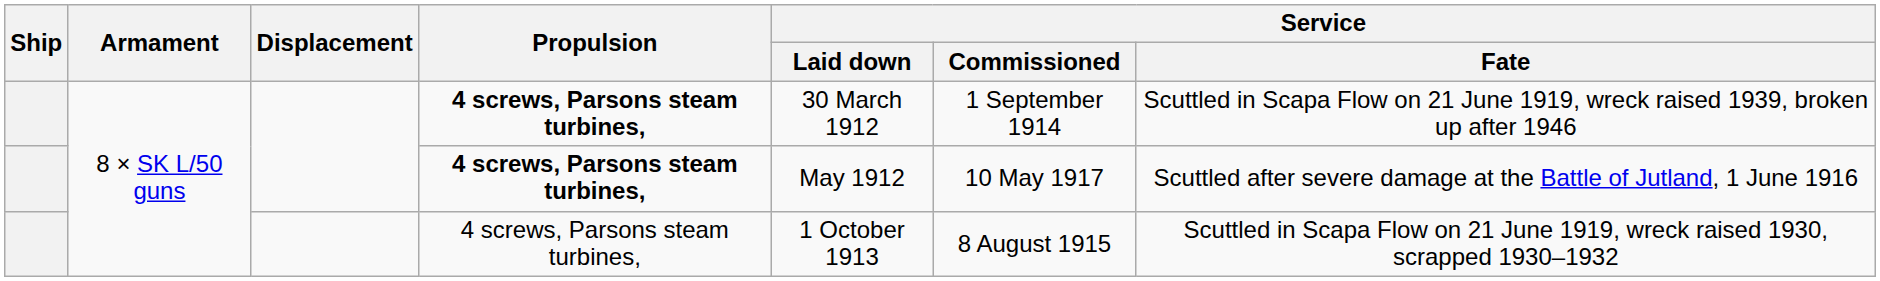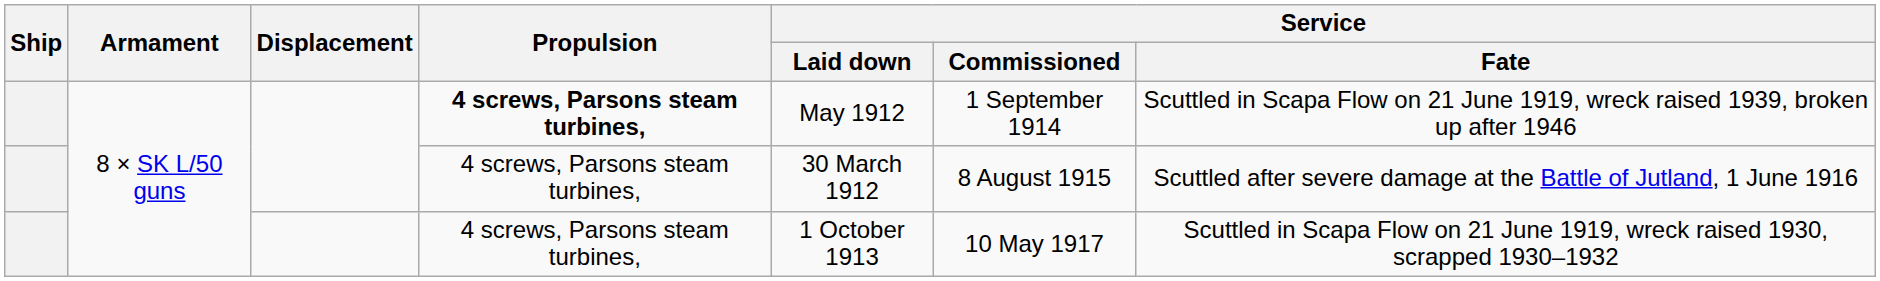(852, 113) 30 March 1912 -> (852, 113) May 1912
(595, 178) bold -> (595, 178) normal
(852, 178) May 1912 -> (852, 178) 30 March 1912
(1034, 178) 10 May 1917 -> (1034, 178) 8 August 1915
(1034, 243) 8 August 1915 -> (1034, 243) 10 May 1917
